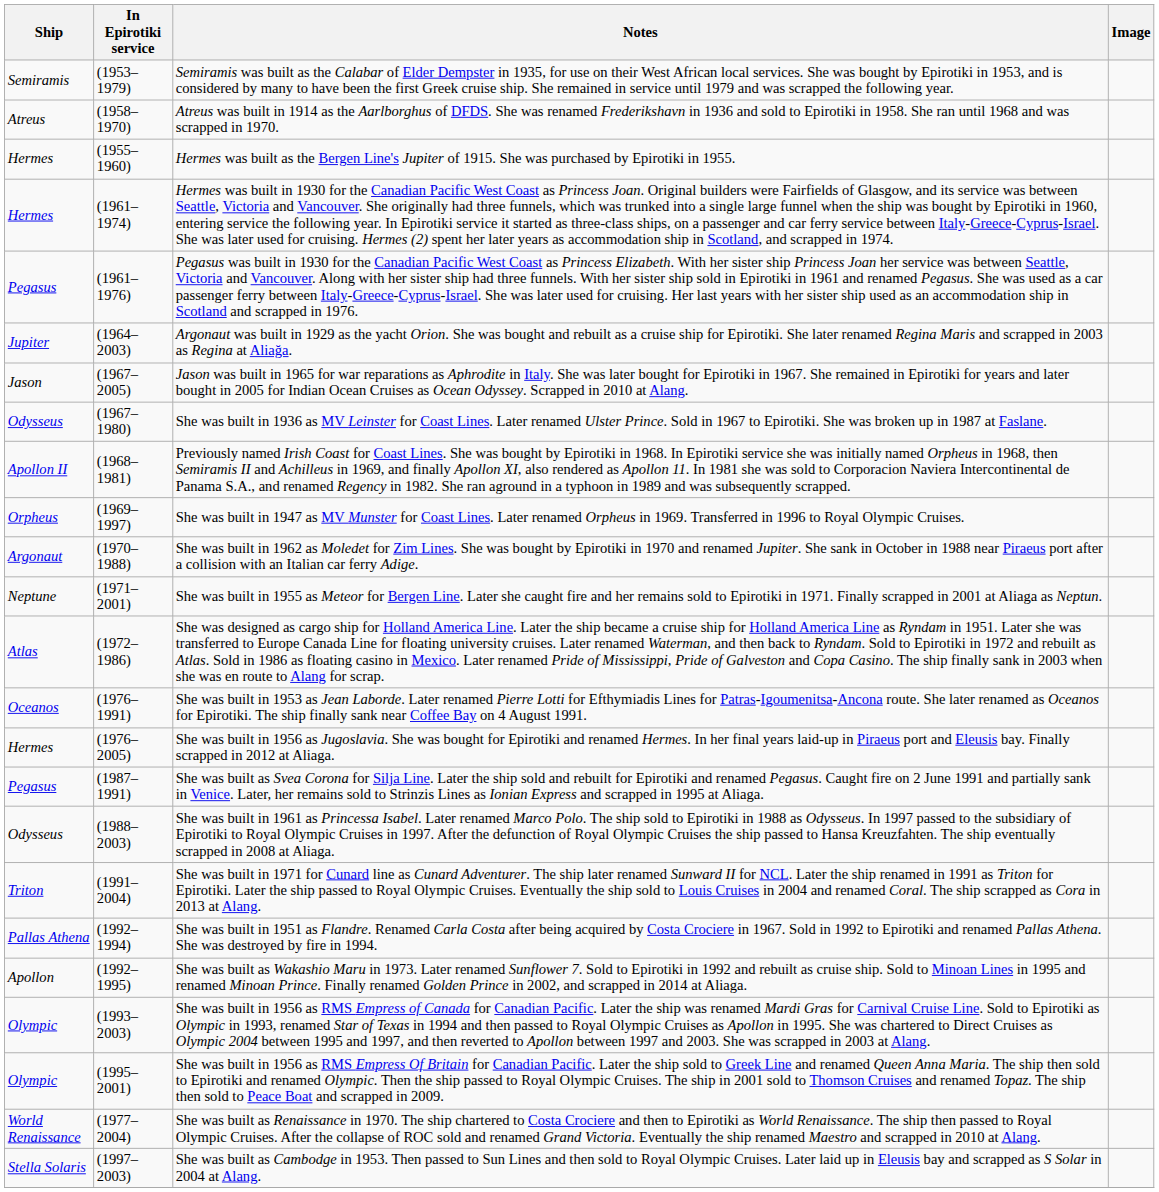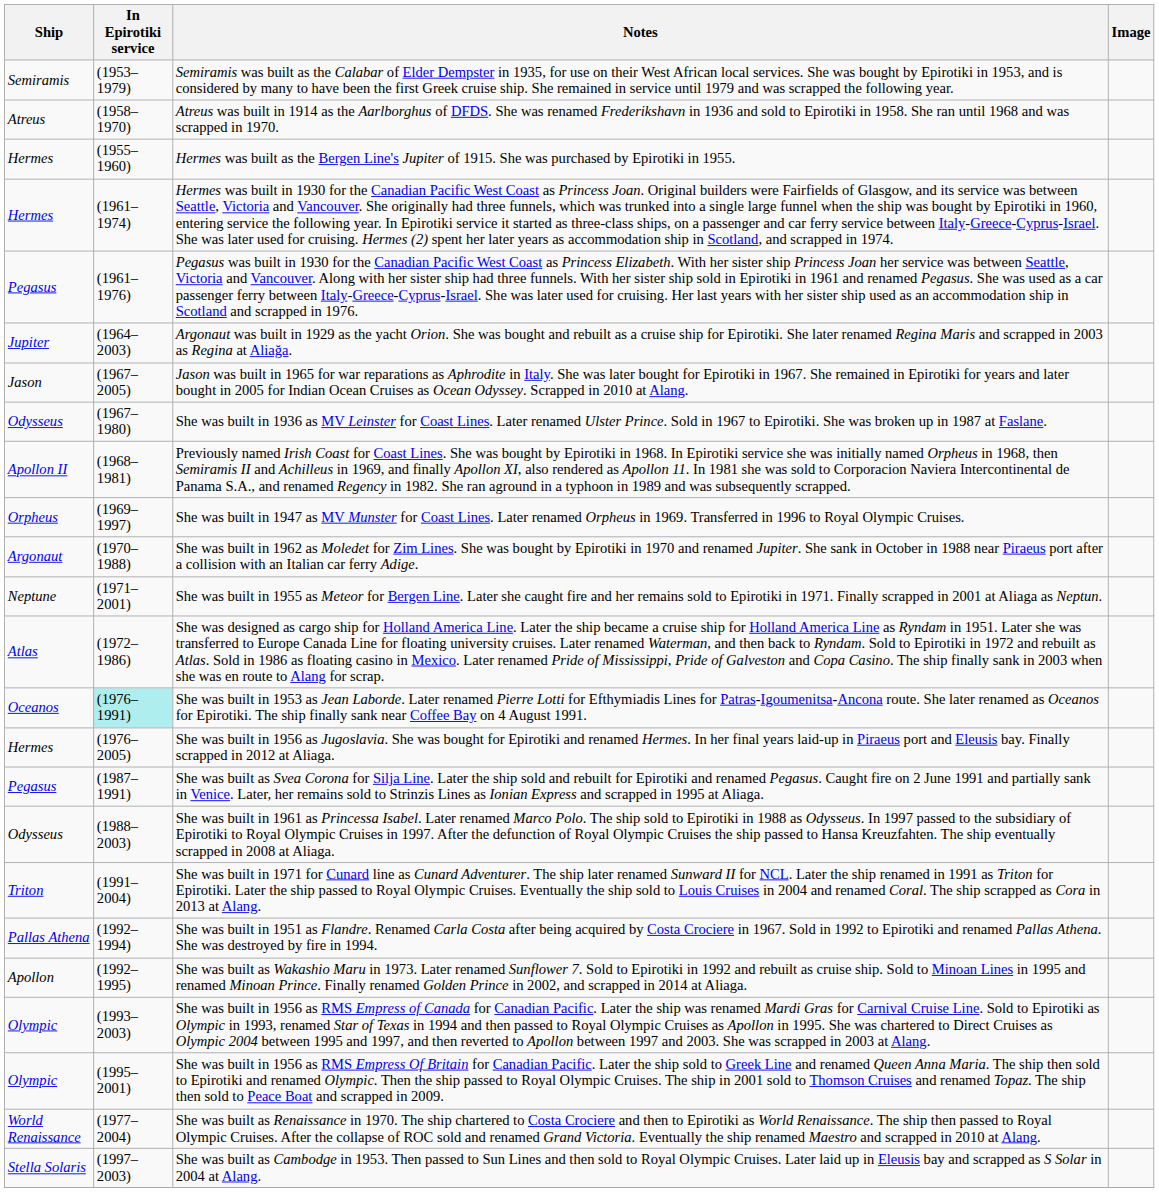(117, 707) no background -> (117, 707) paleturquoise background
